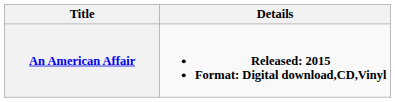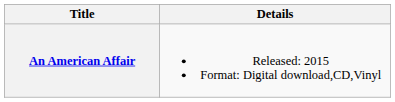(275, 68) bold -> (275, 68) normal
